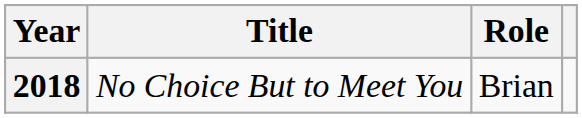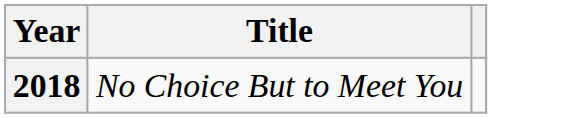- column: (516, 31)
